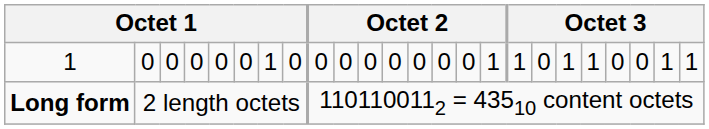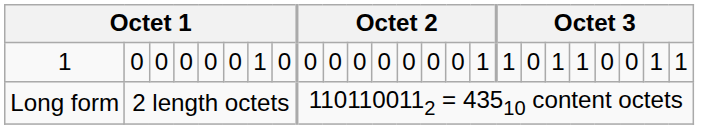(70, 102) bold -> (65, 102) normal
